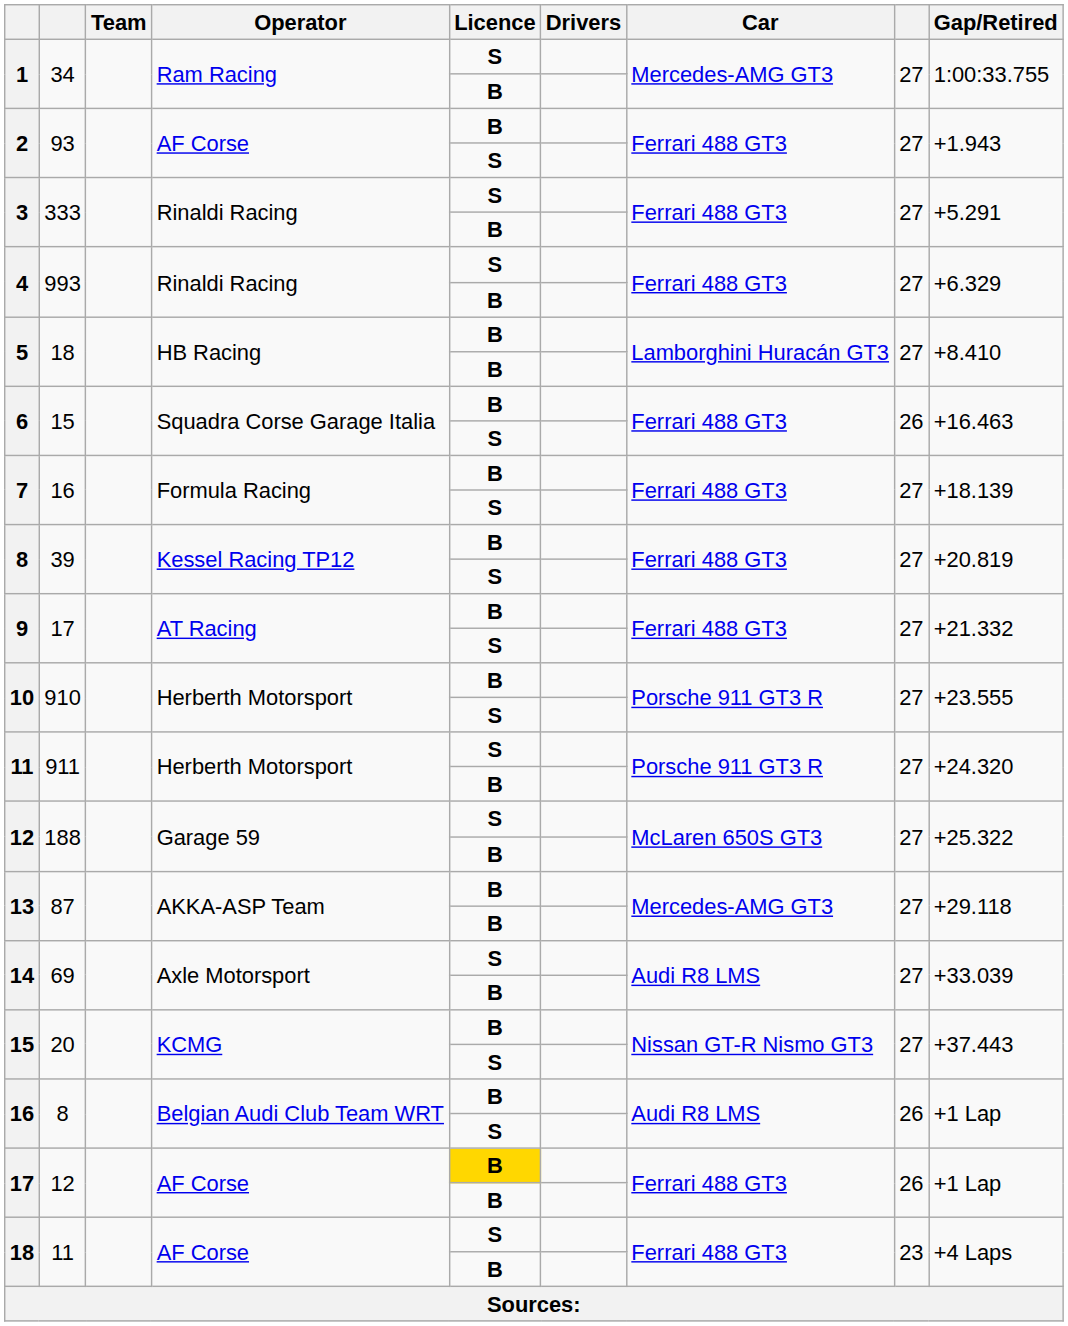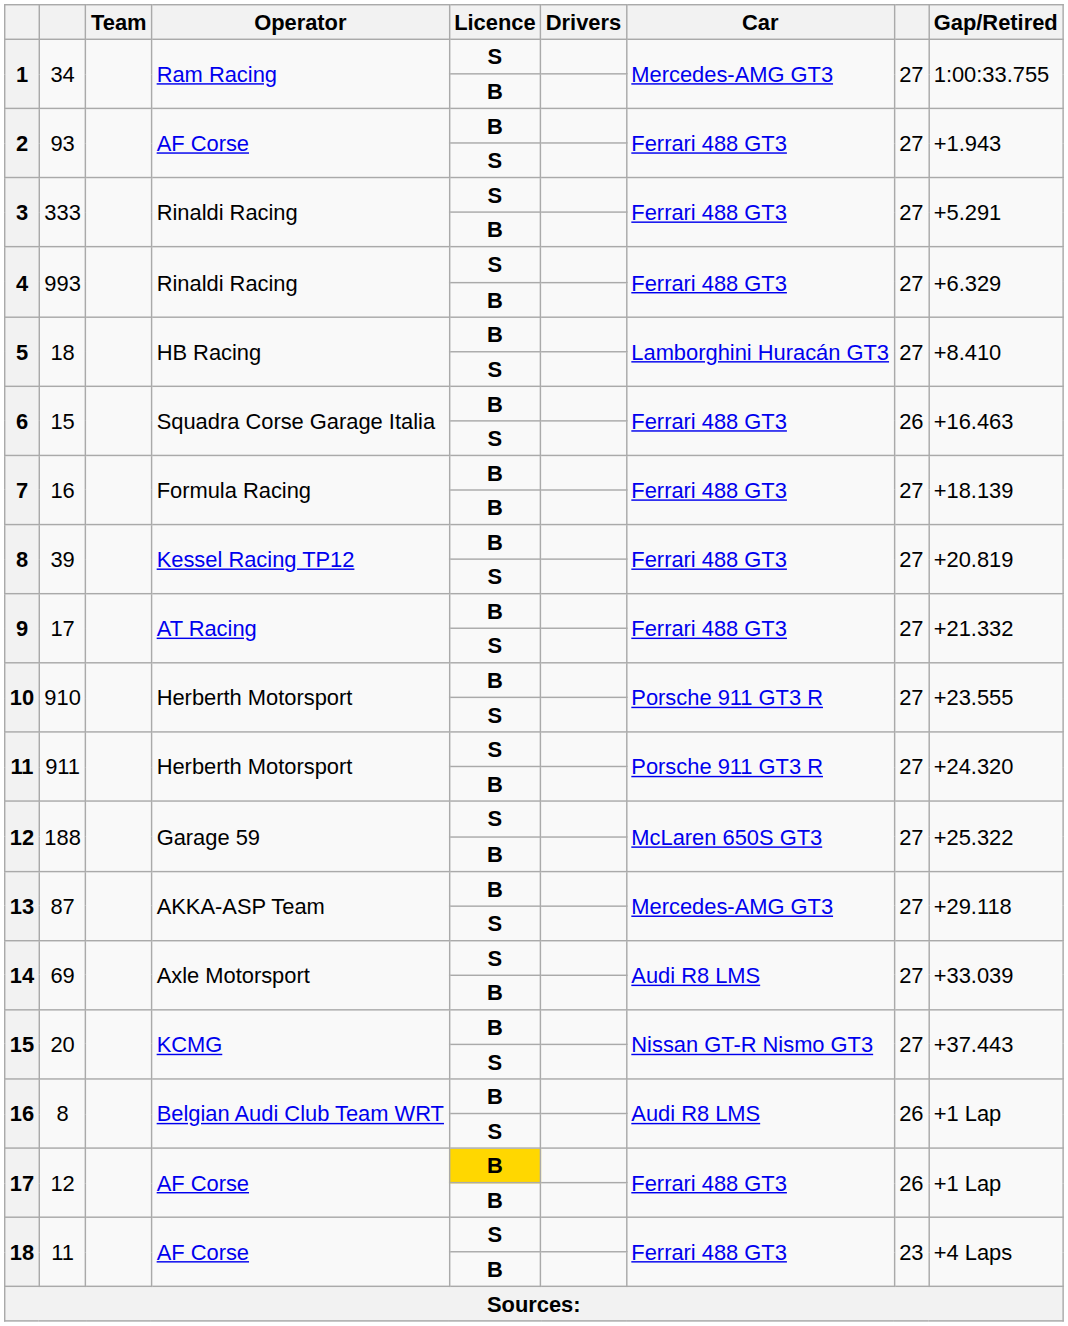(495, 369) B -> (495, 369) S
(495, 507) S -> (495, 507) B
(495, 923) B -> (495, 923) S
